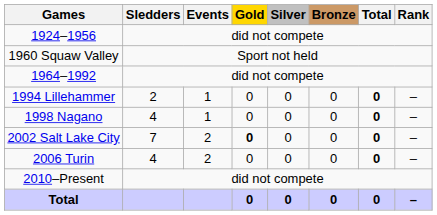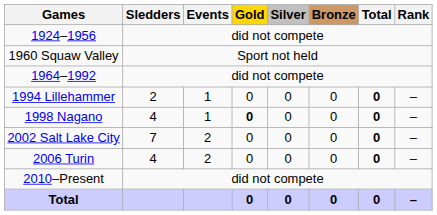(250, 117) normal -> (250, 117) bold
(250, 138) bold -> (250, 138) normal
